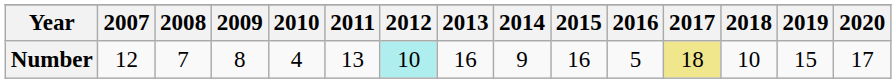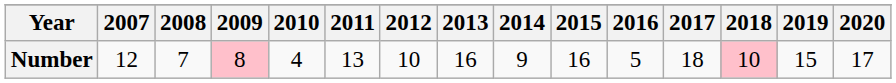(240, 59) no background -> (240, 59) pink background
(409, 59) paleturquoise background -> (409, 59) no background
(692, 59) khaki background -> (692, 59) no background
(749, 59) no background -> (749, 59) pink background
